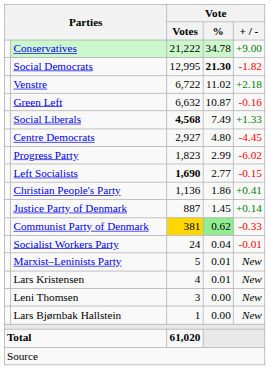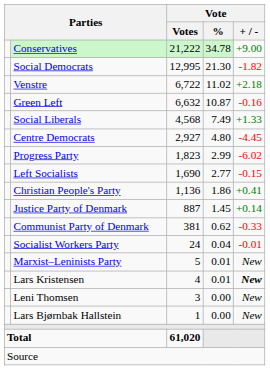(218, 66) bold -> (218, 66) normal
(188, 119) bold -> (188, 119) normal
(188, 173) bold -> (188, 173) normal
(192, 226) gold background -> (192, 226) no background
(221, 226) lightgreen background -> (221, 226) no background
(252, 279) normal -> (252, 279) bold
